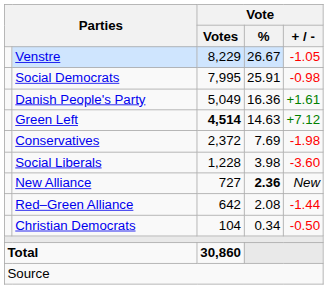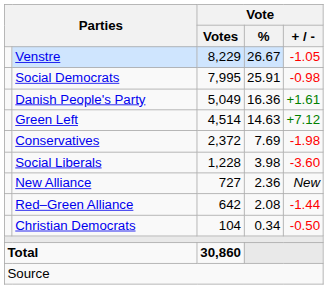(224, 120) bold -> (224, 120) normal
(267, 183) bold -> (267, 183) normal
